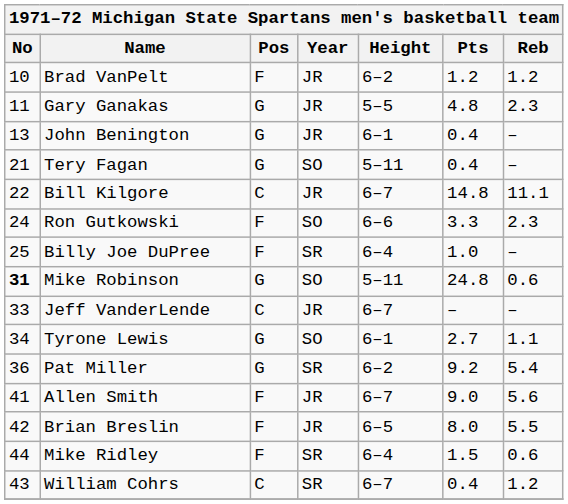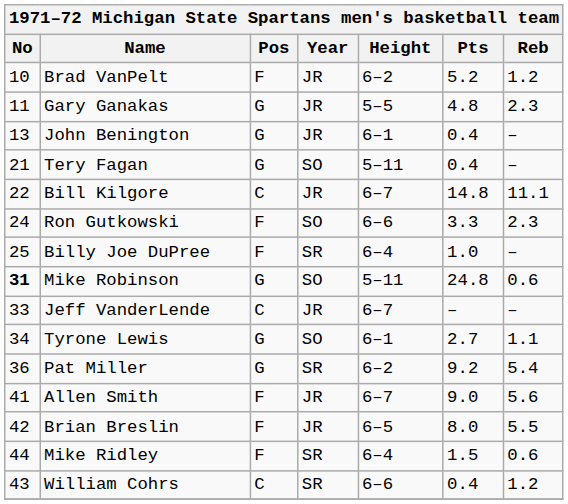(463, 77) 1.2 -> (463, 77) 5.2
(378, 484) 6–7 -> (378, 484) 6–6
